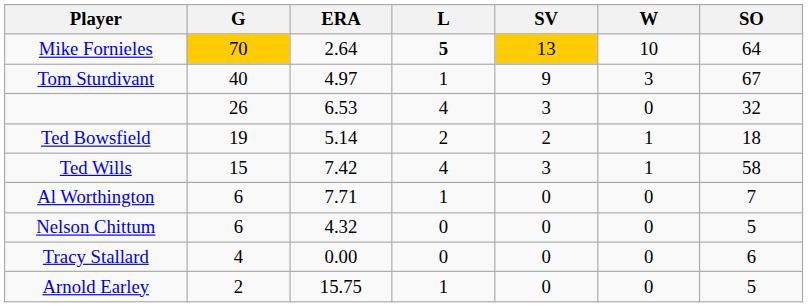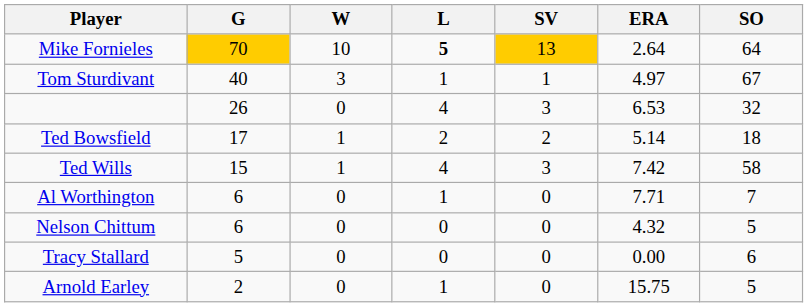columns swapped: (649, 19) <-> (341, 19)
(546, 78) 9 -> (546, 78) 1
(238, 138) 19 -> (238, 138) 17
(238, 256) 4 -> (238, 256) 5
